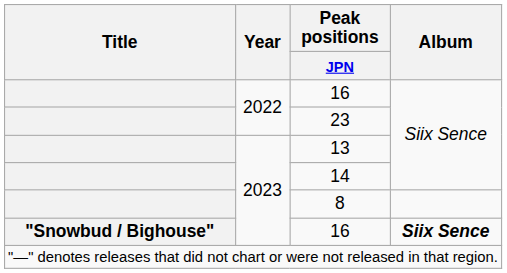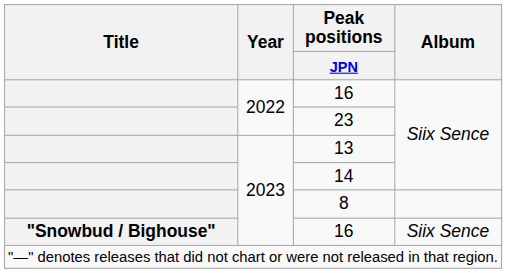(446, 231) bold -> (448, 231) normal
